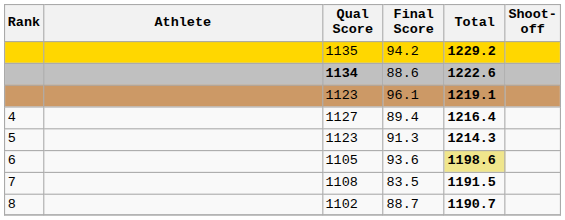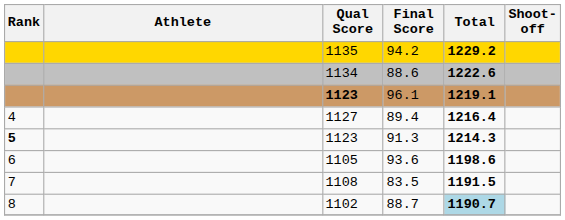(342, 74) bold -> (342, 74) normal
(342, 96) normal -> (342, 96) bold
(12, 140) normal -> (12, 140) bold
(472, 161) khaki background -> (472, 161) no background
(472, 205) no background -> (472, 205) lightblue background
